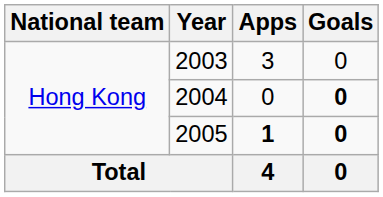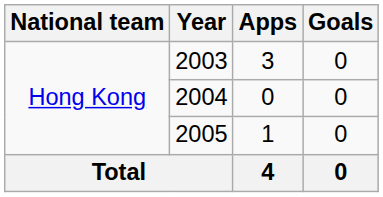(341, 97) bold -> (341, 97) normal
(268, 135) bold -> (268, 135) normal
(341, 135) bold -> (341, 135) normal
